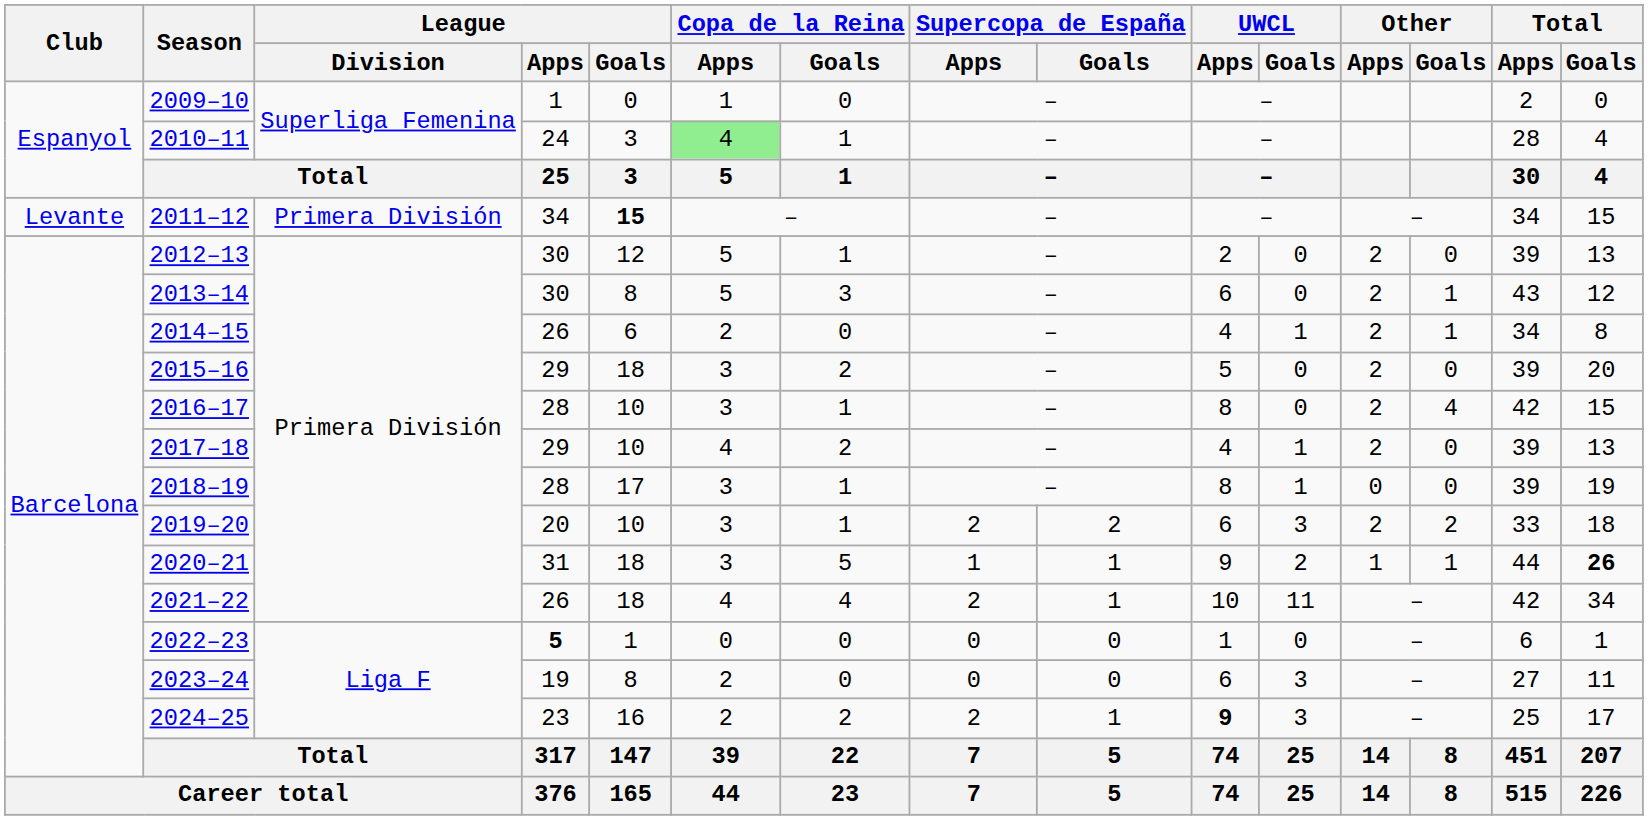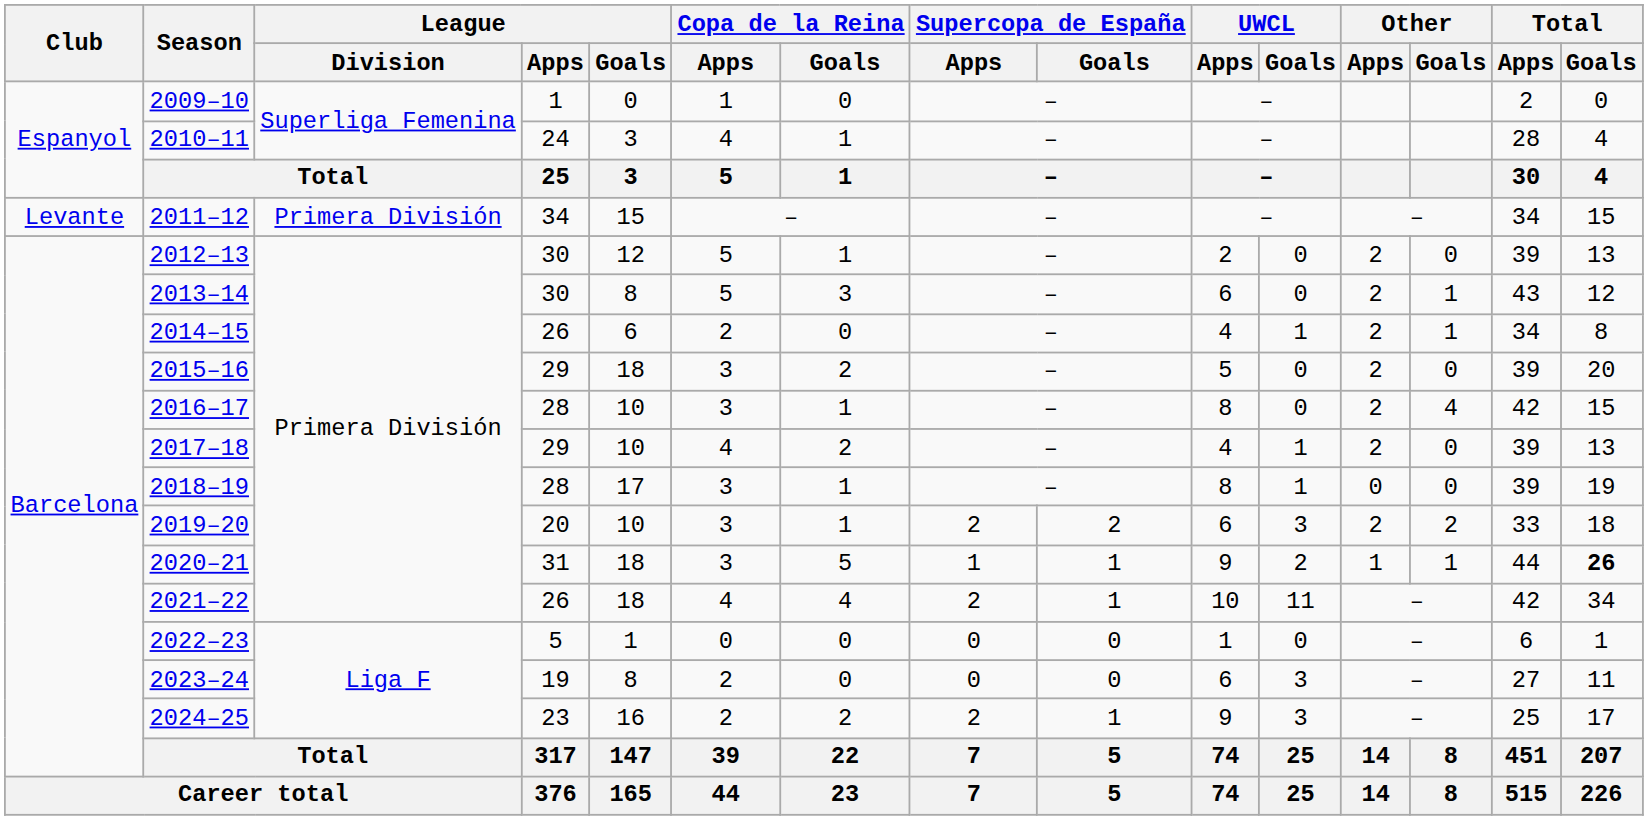(726, 140) lightgreen background -> (726, 140) no background
(631, 217) bold -> (631, 217) normal
(556, 641) bold -> (556, 641) normal
(1225, 718) bold -> (1225, 718) normal
